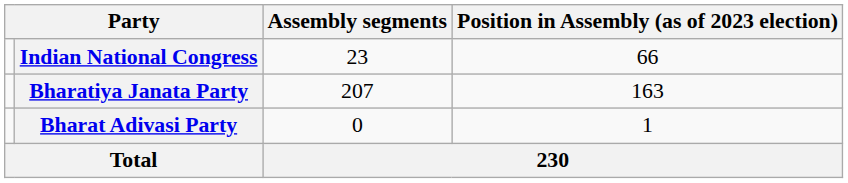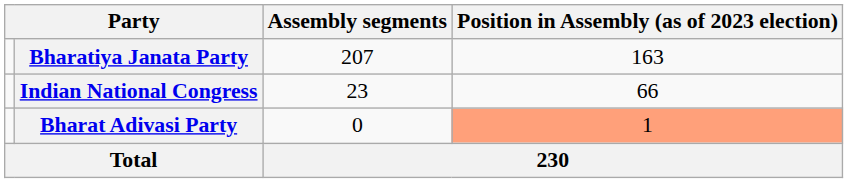rows swapped: (139, 90) <-> (139, 56)
(648, 125) no background -> (648, 125) lightsalmon background
